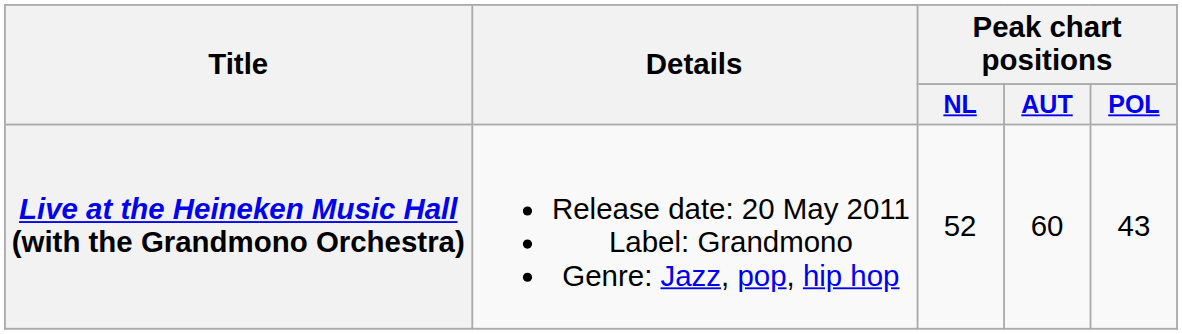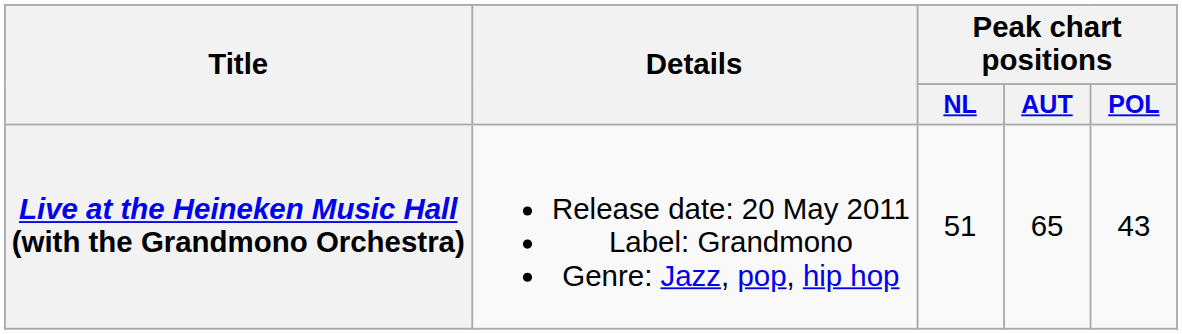(960, 226) 52 -> (960, 226) 51
(1047, 226) 60 -> (1047, 226) 65
